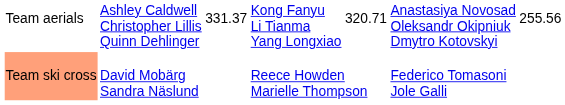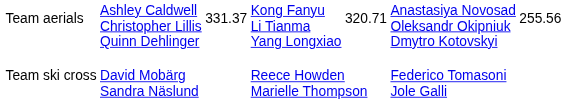(51, 76) lightsalmon background -> (51, 76) no background
